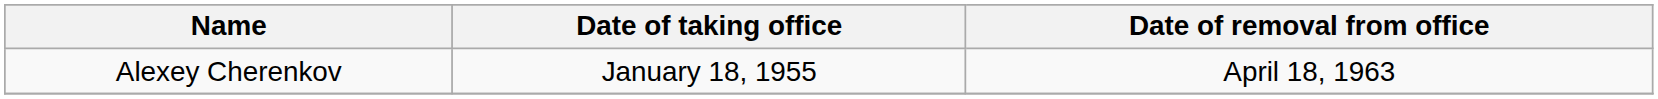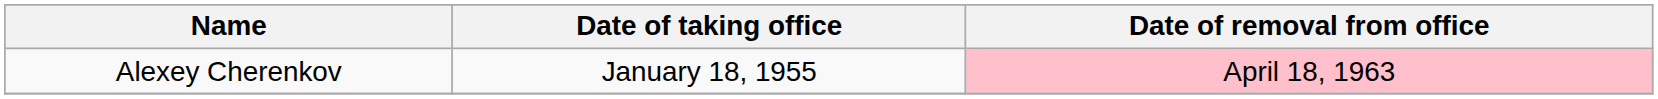(1309, 70) no background -> (1309, 70) pink background
